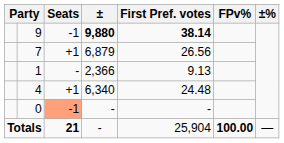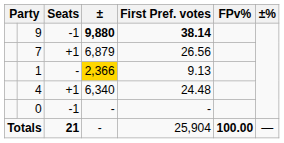(100, 71) no background -> (100, 71) gold background
(74, 109) lightsalmon background -> (74, 109) no background
